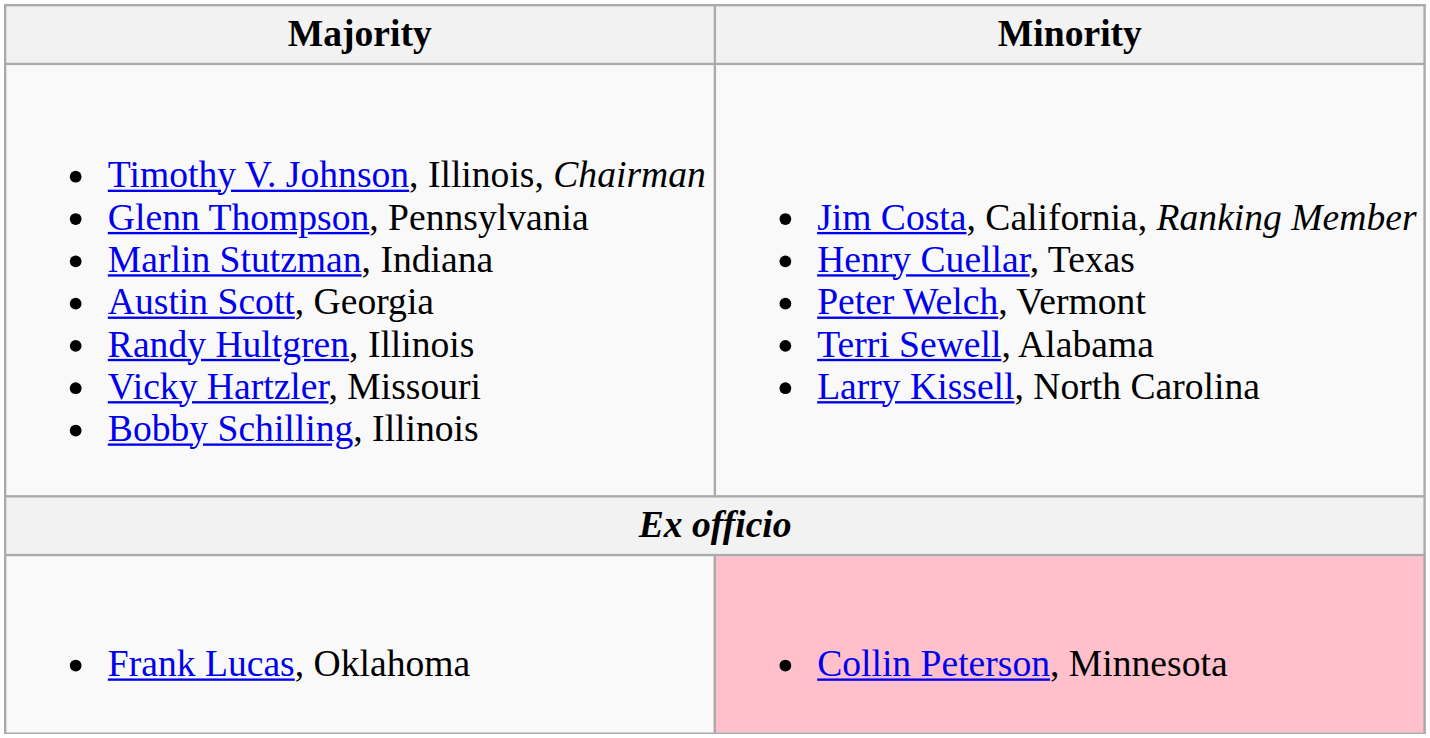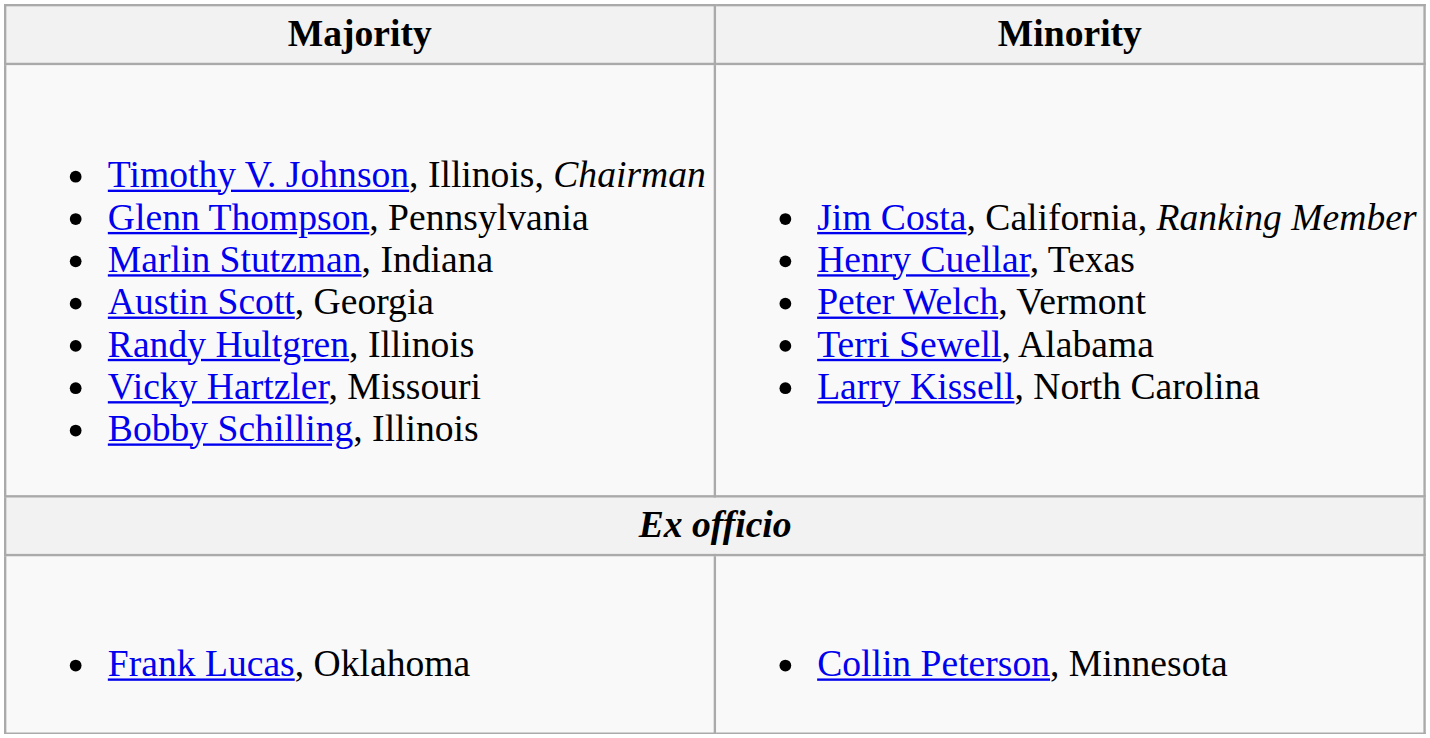(1070, 665) pink background -> (1070, 665) no background
